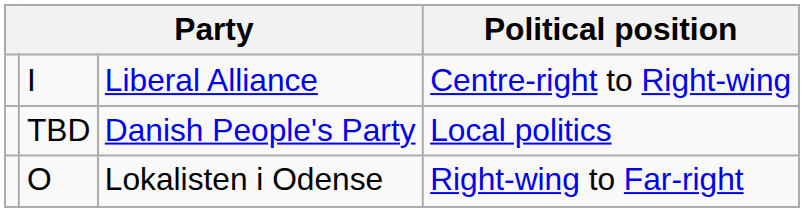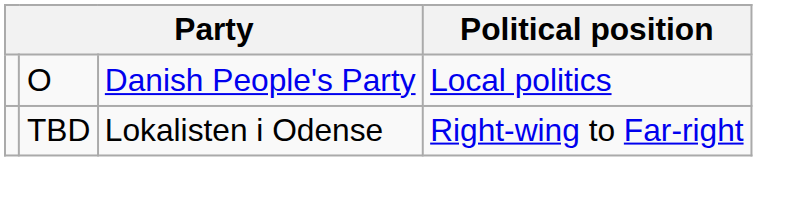- row: (211, 79)
(59, 130) TBD -> (39, 79) O
(39, 180) O -> (59, 130) TBD
